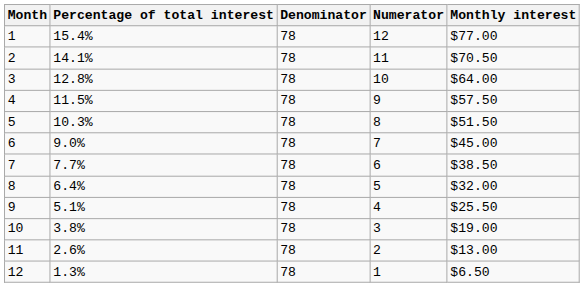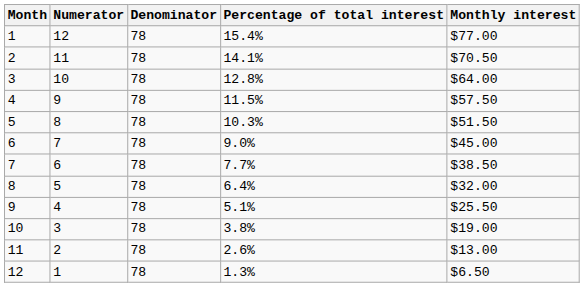columns swapped: (409, 15) <-> (164, 15)
